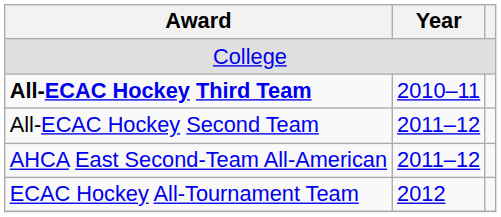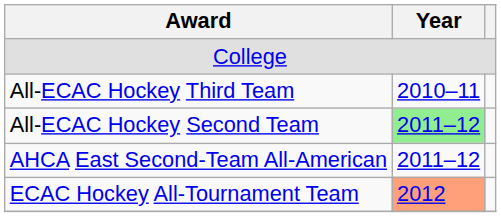(161, 90) bold -> (152, 90) normal
(439, 125) no background -> (439, 125) lightgreen background
(421, 194) no background -> (421, 194) lightsalmon background
